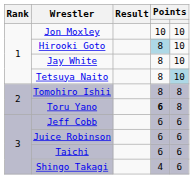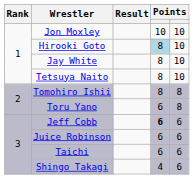(179, 76) lightblue background -> (179, 76) no background
(160, 107) bold -> (160, 107) normal
(160, 122) normal -> (160, 122) bold
